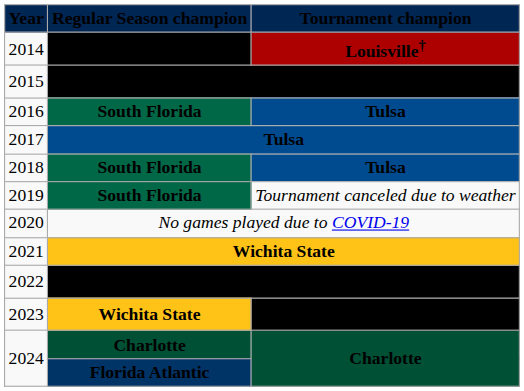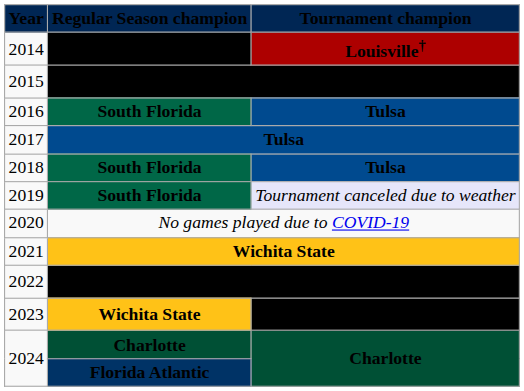(385, 195) no background -> (385, 195) lavender background
